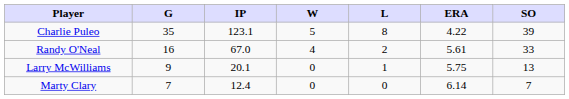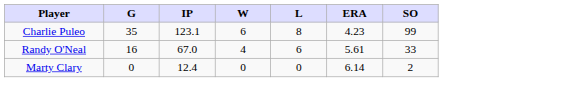(312, 31) 5 -> (243, 31) 6
(456, 31) 4.22 -> (355, 31) 4.23
(529, 31) 39 -> (410, 31) 99
(384, 49) 2 -> (299, 49) 6
- row: (68, 67)
(168, 85) 7 -> (131, 67) 0
(529, 85) 7 -> (410, 67) 2
